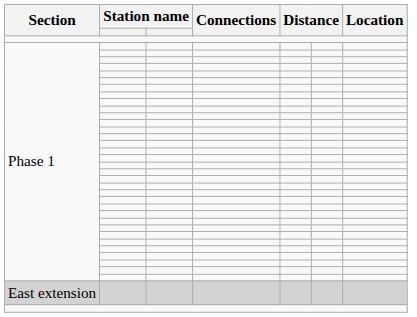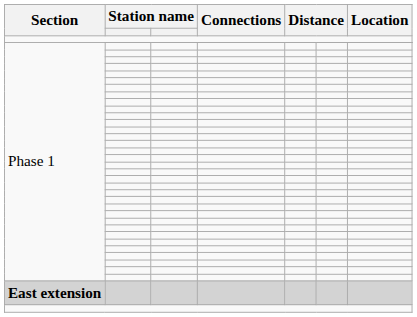(52, 292) normal -> (55, 292) bold
